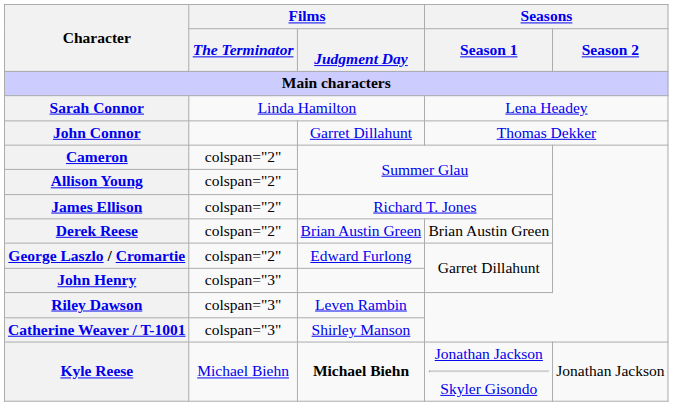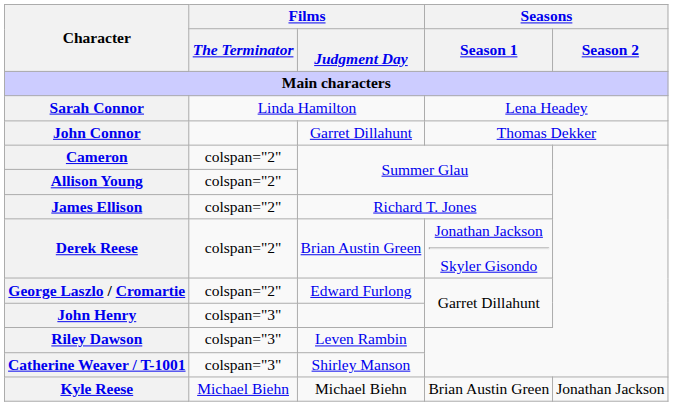(489, 231) Brian Austin Green -> (489, 248) Jonathan Jackson Skyler Gisondo
(361, 371) bold -> (361, 389) normal
(489, 371) Jonathan Jackson Skyler Gisondo -> (489, 389) Brian Austin Green
